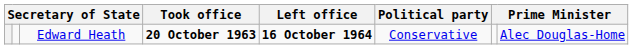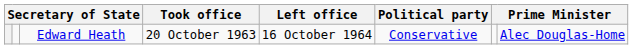(201, 34) bold -> (201, 34) normal
(317, 34) bold -> (317, 34) normal
